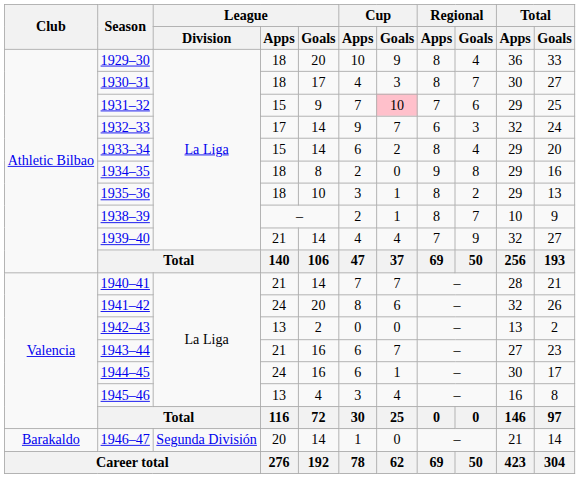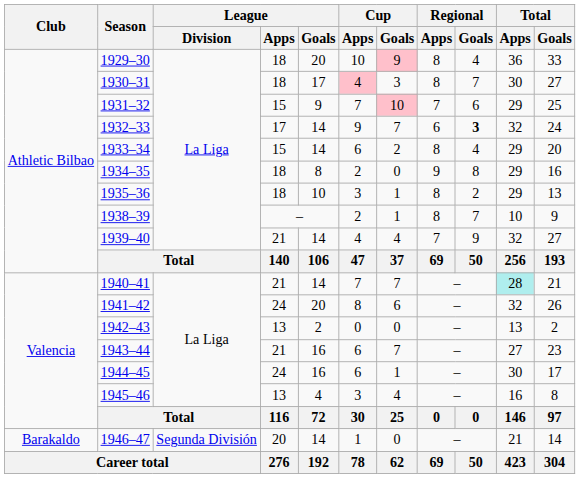(397, 60) no background -> (397, 60) pink background
(358, 82) no background -> (358, 82) pink background
(476, 127) normal -> (476, 127) bold
(515, 283) no background -> (515, 283) paleturquoise background
